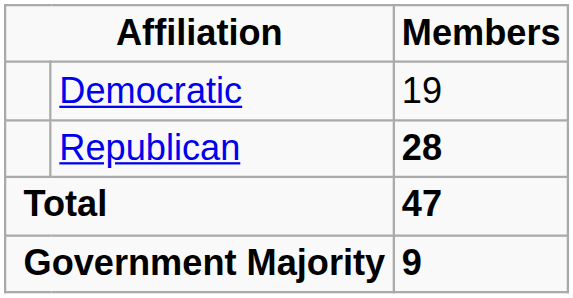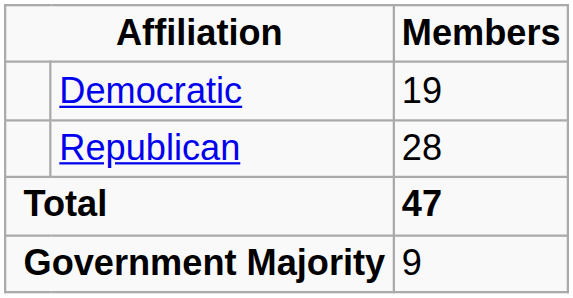(422, 147) bold -> (422, 147) normal
(412, 262) bold -> (412, 262) normal
